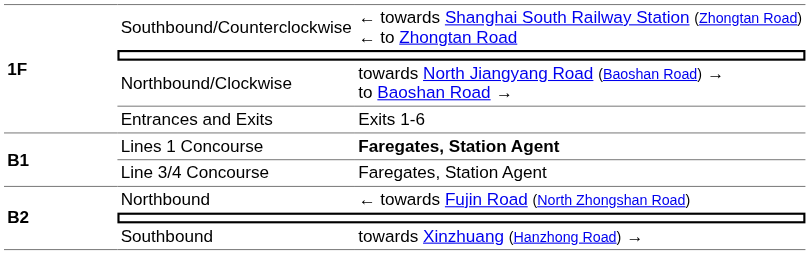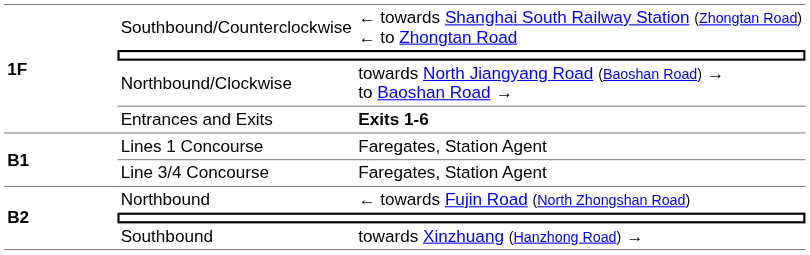(392, 119) normal -> (394, 119) bold
(459, 146) bold -> (453, 146) normal
